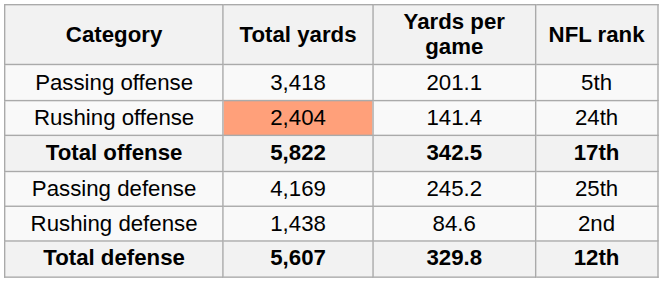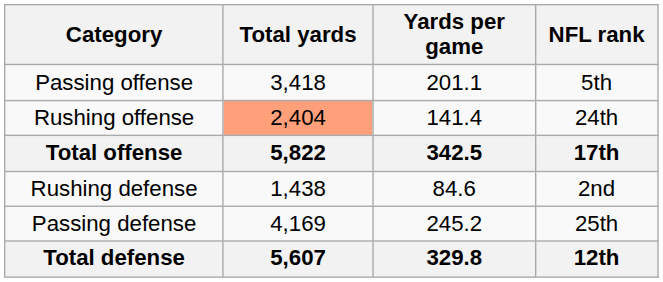rows swapped: (114, 188) <-> (114, 223)
